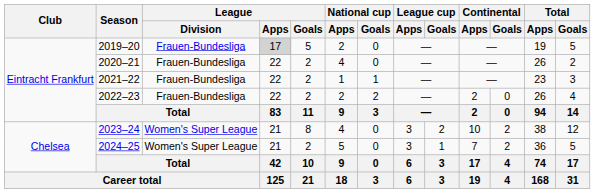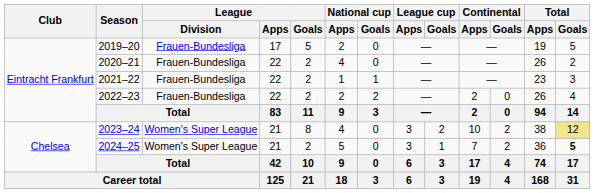(275, 46) lightgrey background -> (275, 46) no background
(573, 130) no background -> (573, 130) khaki background
(573, 146) normal -> (573, 146) bold
